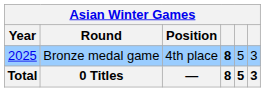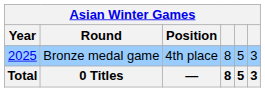(227, 55) bold -> (227, 55) normal
